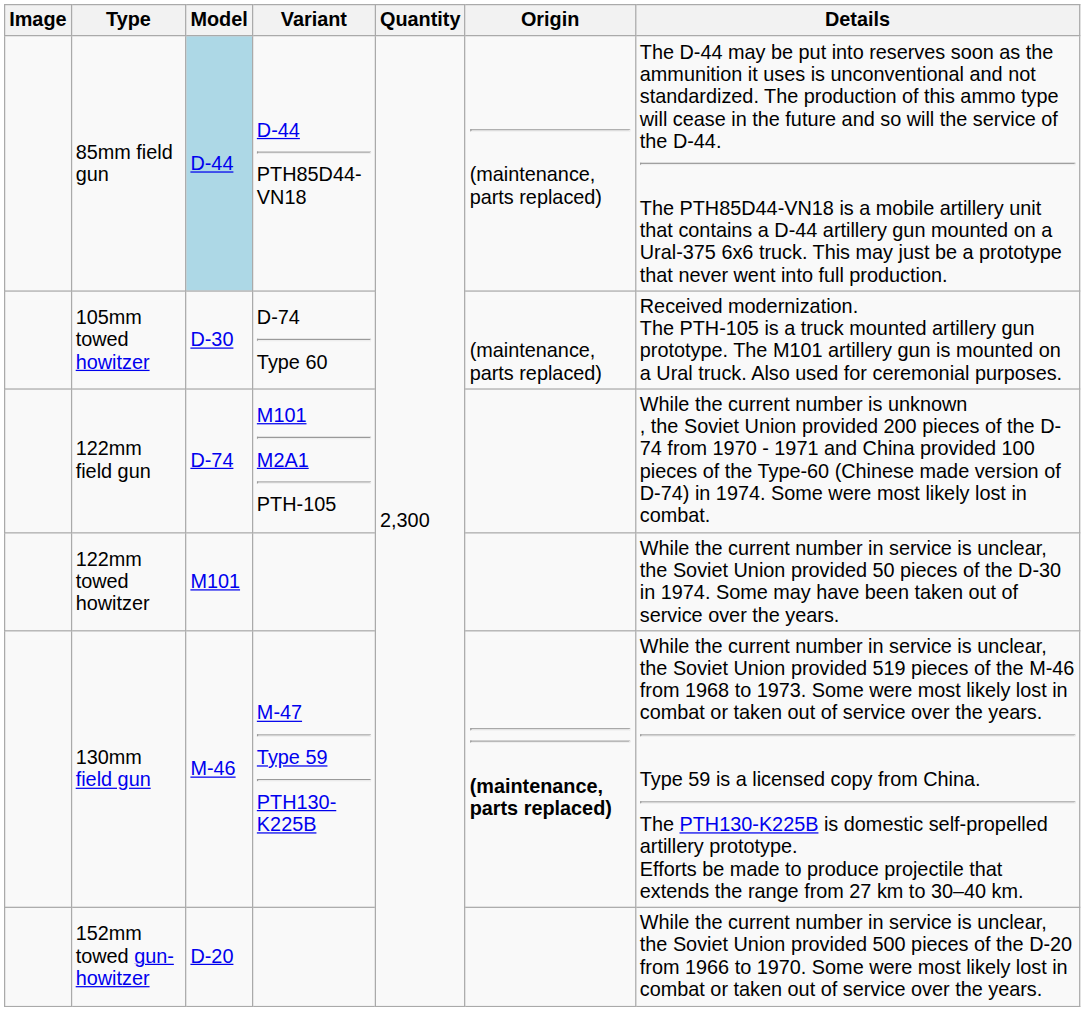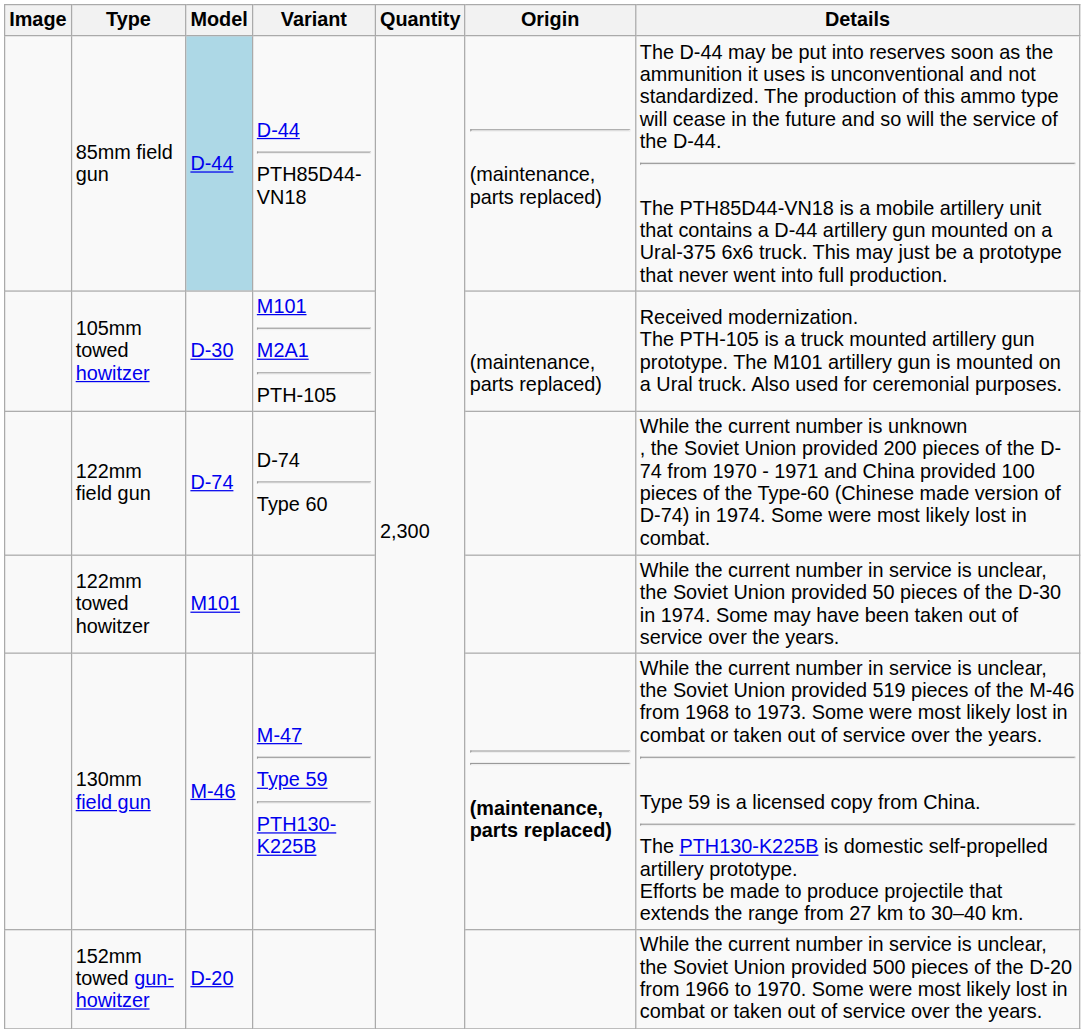(314, 339) D-74 Type 60 -> (314, 351) M101 M2A1 PTH-105
(314, 460) M101 M2A1 PTH-105 -> (314, 482) D-74 Type 60
